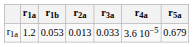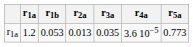(108, 32) 0.033 -> (108, 32) 0.035
(175, 32) 0.679 -> (175, 32) 0.773
